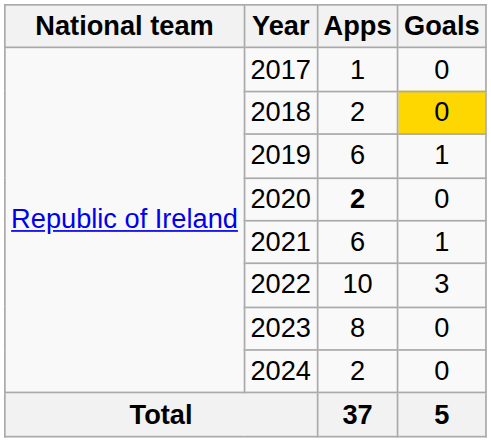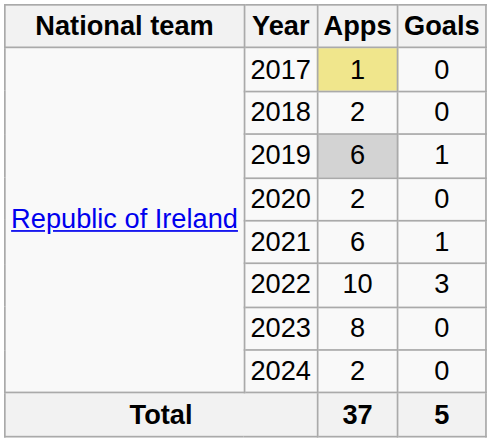(358, 69) no background -> (358, 69) khaki background
(442, 112) gold background -> (442, 112) no background
(358, 155) no background -> (358, 155) lightgrey background
(358, 198) bold -> (358, 198) normal
